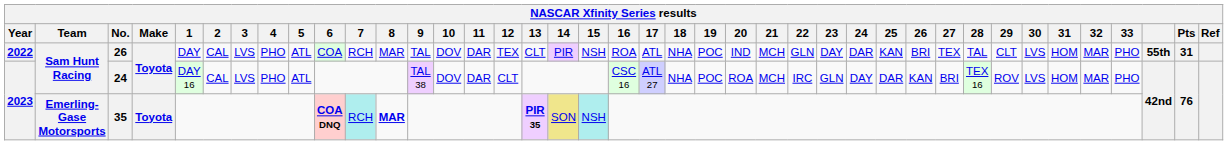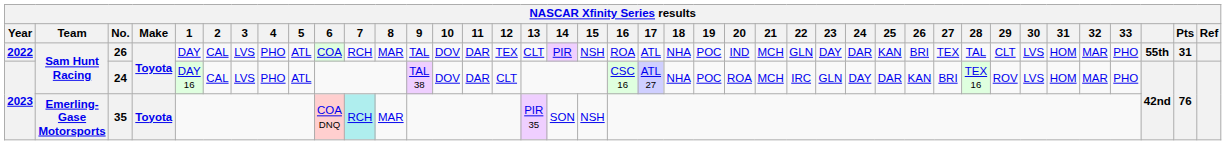(330, 117) bold -> (329, 116) normal
(392, 117) bold -> (391, 117) normal
(535, 117) bold -> (534, 116) normal
(564, 117) khaki background -> (562, 117) no background
(594, 117) paleturquoise background -> (592, 117) no background
